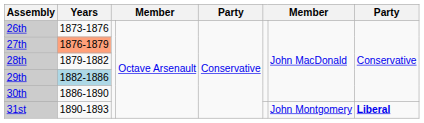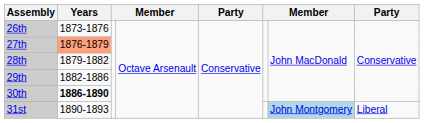(84, 77) lightblue background -> (84, 77) no background
(84, 93) normal -> (84, 93) bold
(311, 110) no background -> (311, 110) lightblue background
(374, 110) bold -> (372, 110) normal
